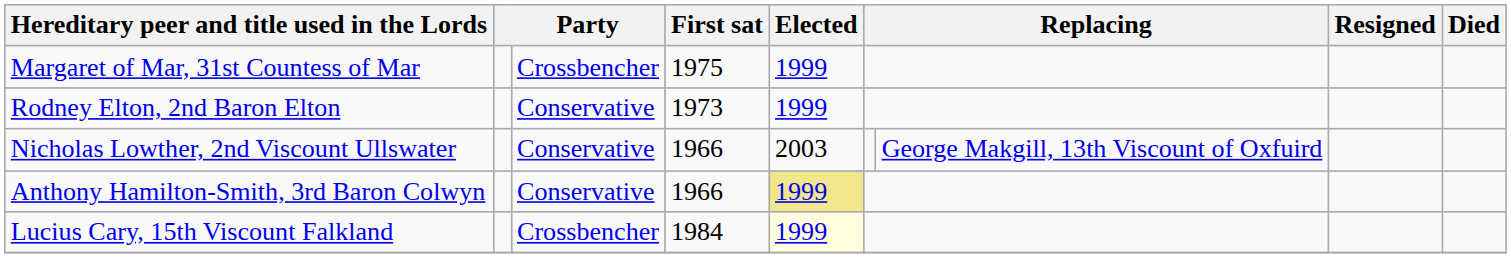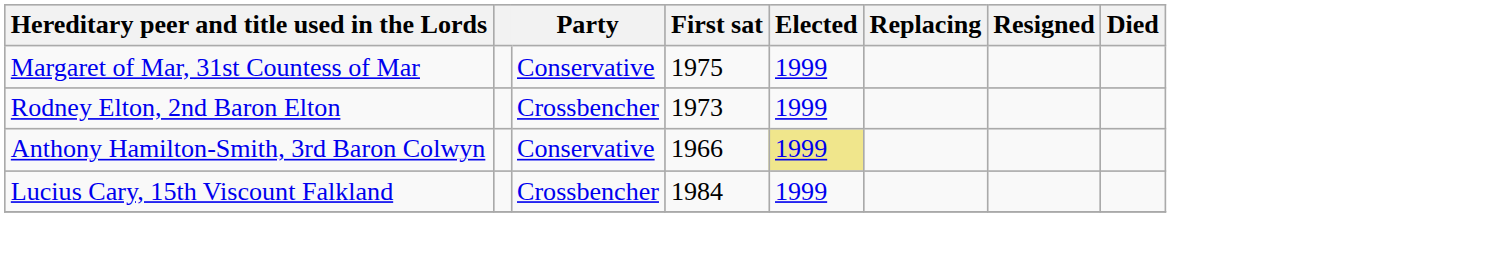(588, 66) Crossbencher -> (586, 66) Conservative
(586, 107) Conservative -> (588, 107) Crossbencher
- row: (233, 149)
(801, 231) lightyellow background -> (801, 190) no background
